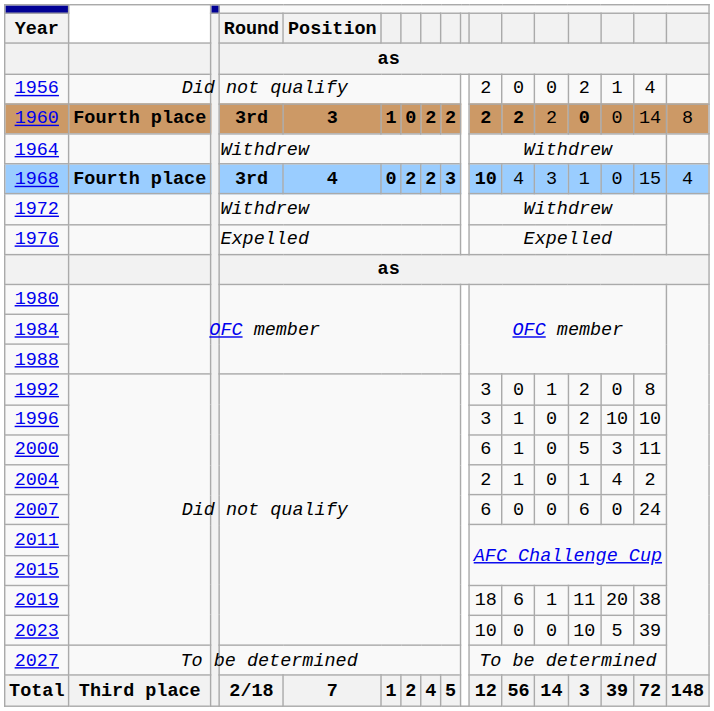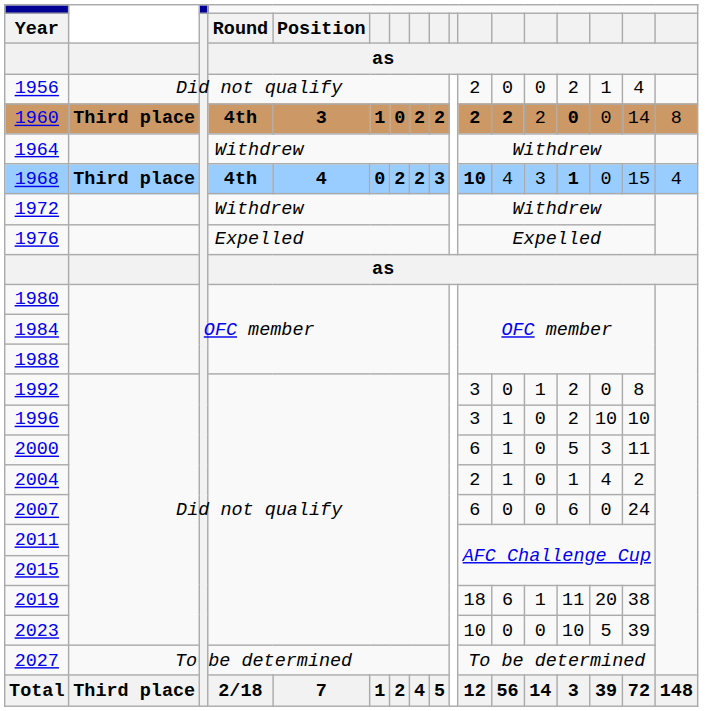(140, 119) Fourth place -> (134, 119) Third place
(252, 119) 3rd -> (240, 119) 4th
(140, 179) Fourth place -> (134, 179) Third place
(252, 179) 3rd -> (240, 179) 4th
(584, 179) normal -> (573, 179) bold
